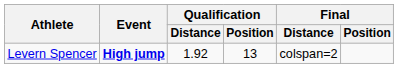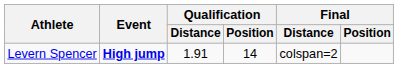(196, 54) 1.92 -> (196, 54) 1.91
(250, 54) 13 -> (250, 54) 14
